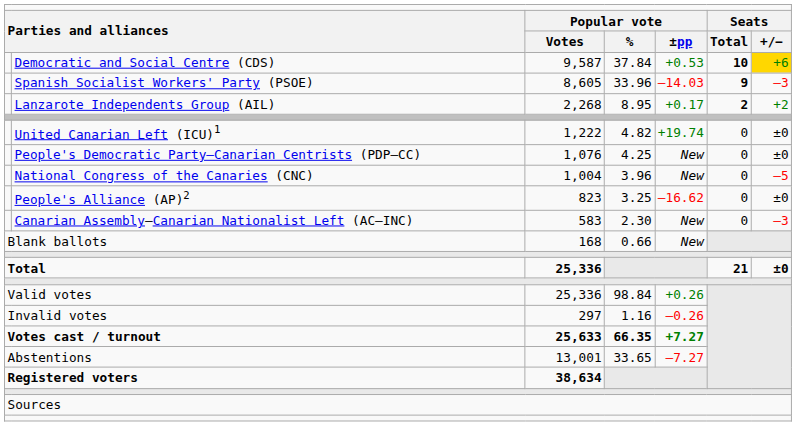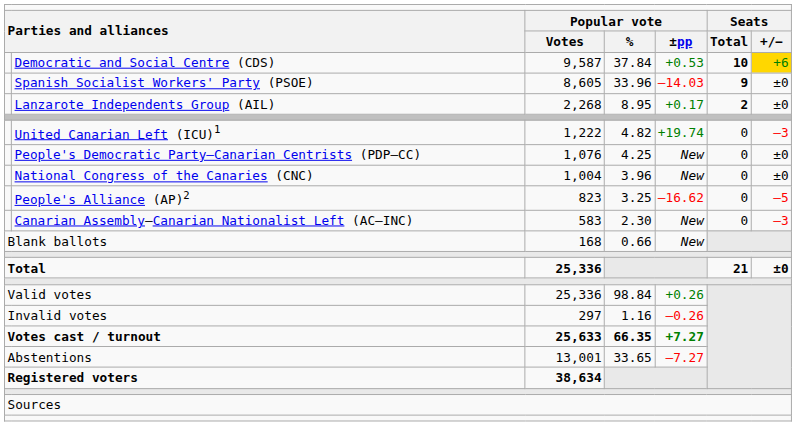(781, 83) –3 -> (781, 83) ±0
(781, 104) +2 -> (781, 104) ±0
(781, 132) ±0 -> (781, 132) –3
(781, 176) –5 -> (781, 176) ±0
(781, 198) ±0 -> (781, 198) –5
